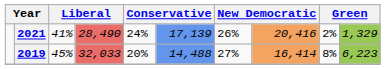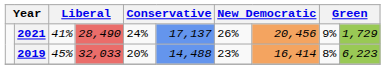(190, 34) 17,139 -> (190, 34) 17,137
(295, 34) 20,416 -> (295, 34) 20,456
(329, 34) 2% -> (329, 34) 9%
(360, 34) 1,329 -> (360, 34) 1,729
(228, 54) 27% -> (228, 54) 23%
